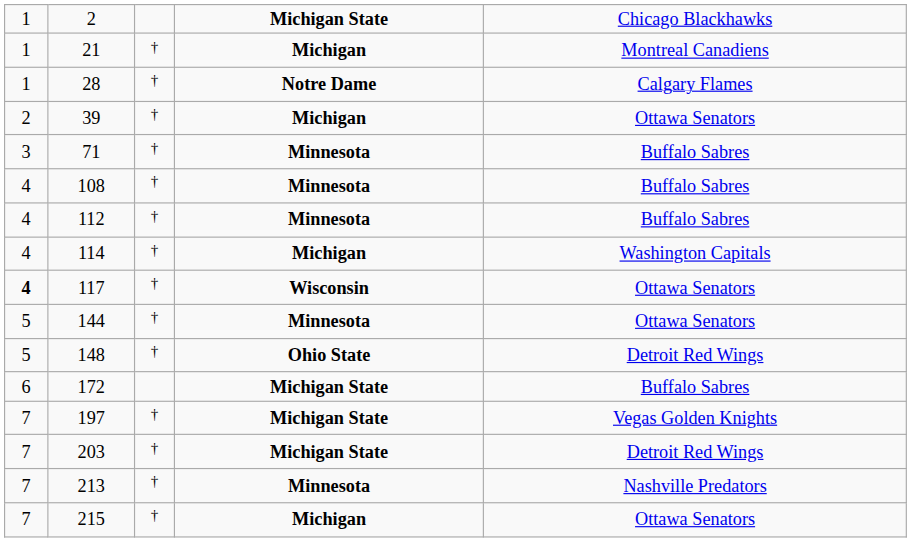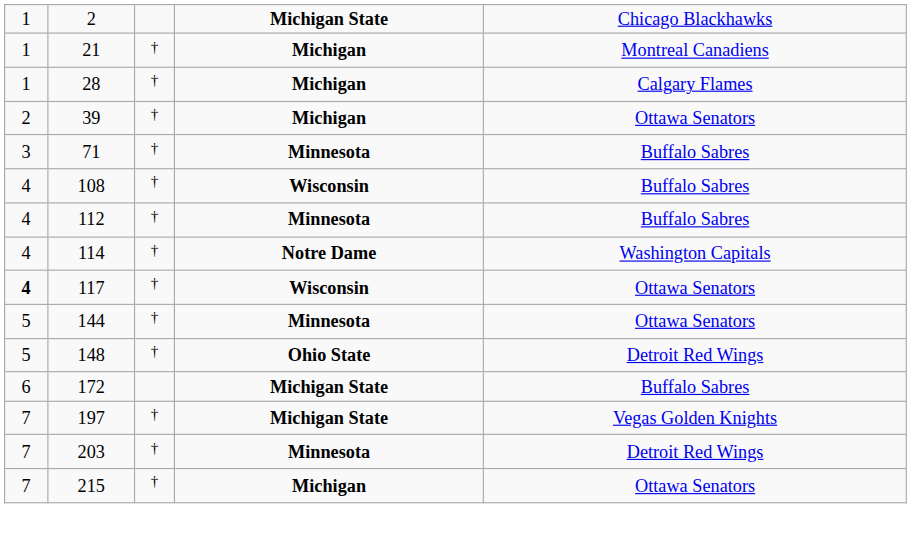(329, 84) Notre Dame -> (329, 84) Michigan
(329, 185) Minnesota -> (329, 185) Wisconsin
(329, 253) Michigan -> (329, 253) Notre Dame
(329, 451) Michigan State -> (329, 451) Minnesota
- row: (91, 485)
